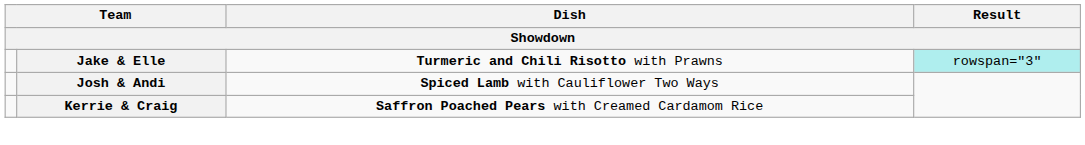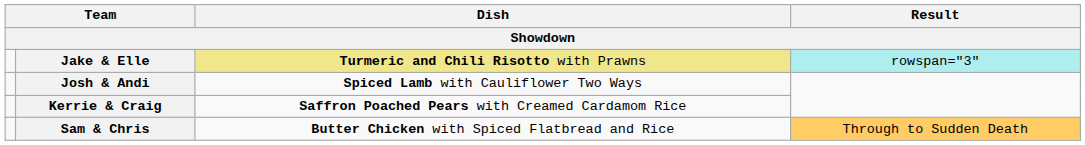(570, 61) no background -> (493, 61) khaki background
+ row: (105, 129)
